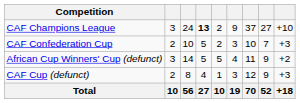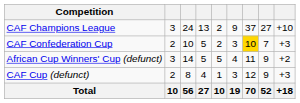(204, 28) bold -> (204, 28) normal
(250, 43) no background -> (250, 43) gold background
